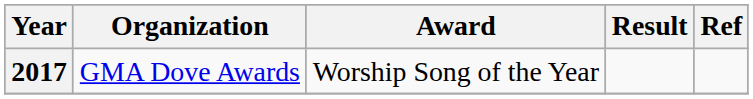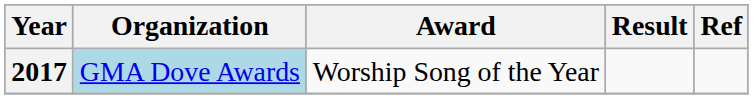(190, 70) no background -> (190, 70) lightblue background
